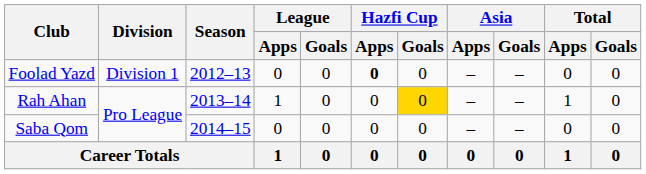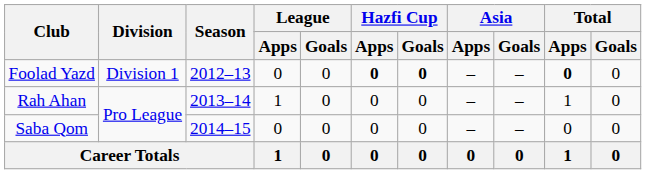(423, 73) normal -> (423, 73) bold
(568, 73) normal -> (568, 73) bold
(423, 100) gold background -> (423, 100) no background
